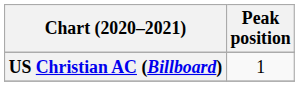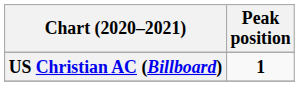(261, 66) normal -> (261, 66) bold
